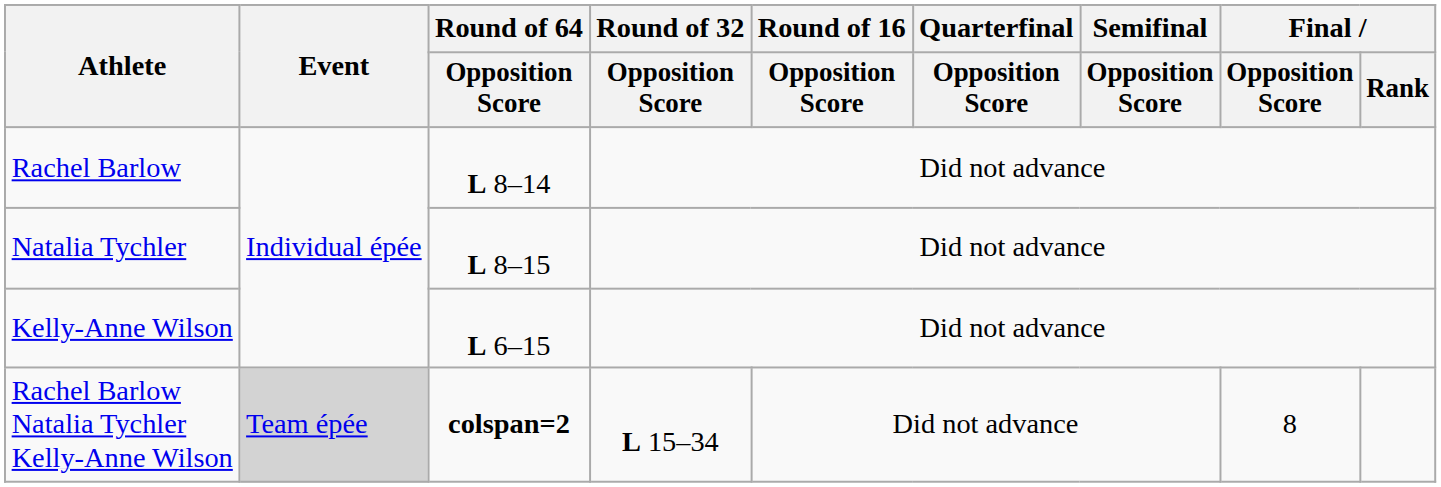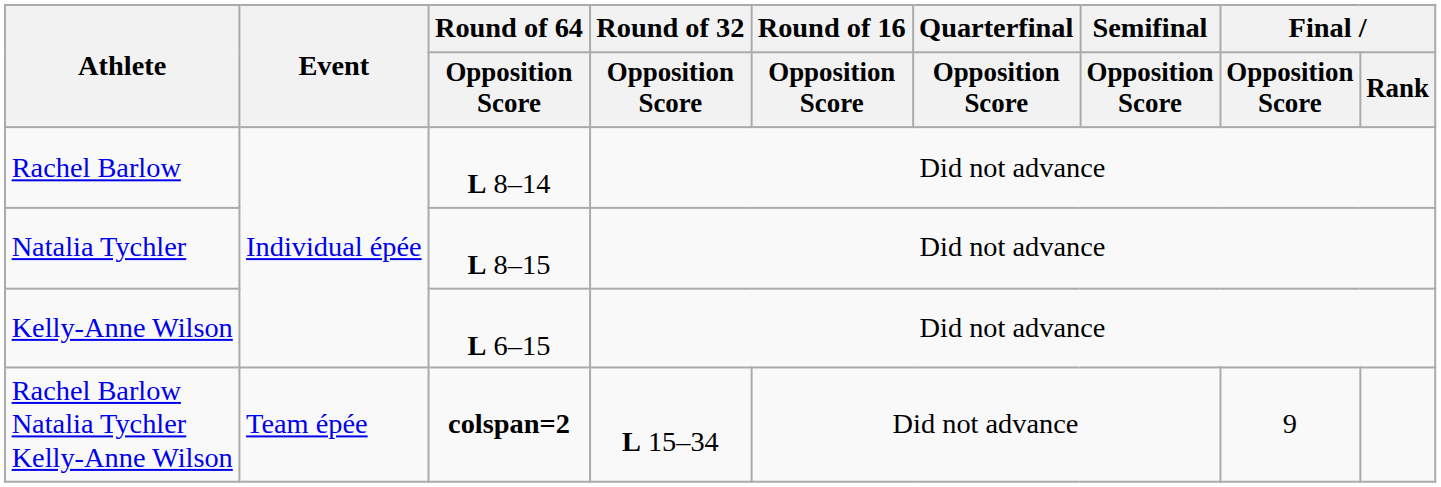(307, 425) lightgrey background -> (307, 425) no background
(1290, 425) 8 -> (1290, 425) 9
